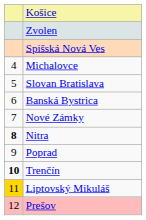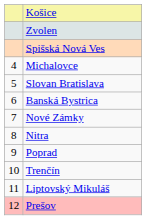(14, 135) bold -> (14, 135) normal
(14, 170) bold -> (14, 170) normal
(14, 188) gold background -> (14, 188) no background
